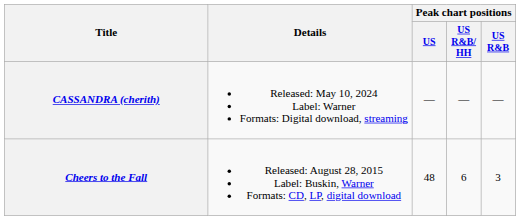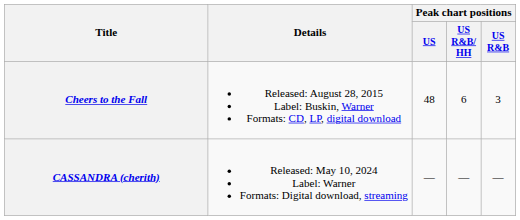rows swapped: (106, 177) <-> (106, 100)
